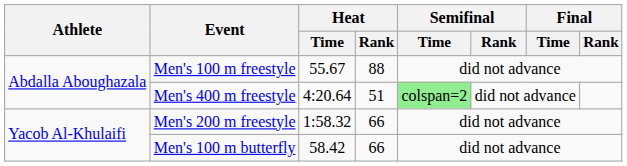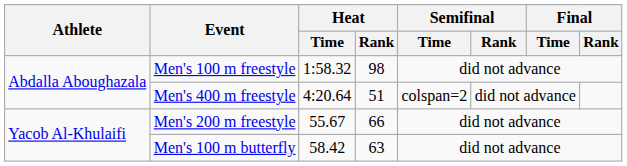(327, 69) 55.67 -> (327, 69) 1:58.32
(376, 69) 88 -> (376, 69) 98
(434, 95) lightgreen background -> (434, 95) no background
(327, 122) 1:58.32 -> (327, 122) 55.67
(376, 148) 66 -> (376, 148) 63
